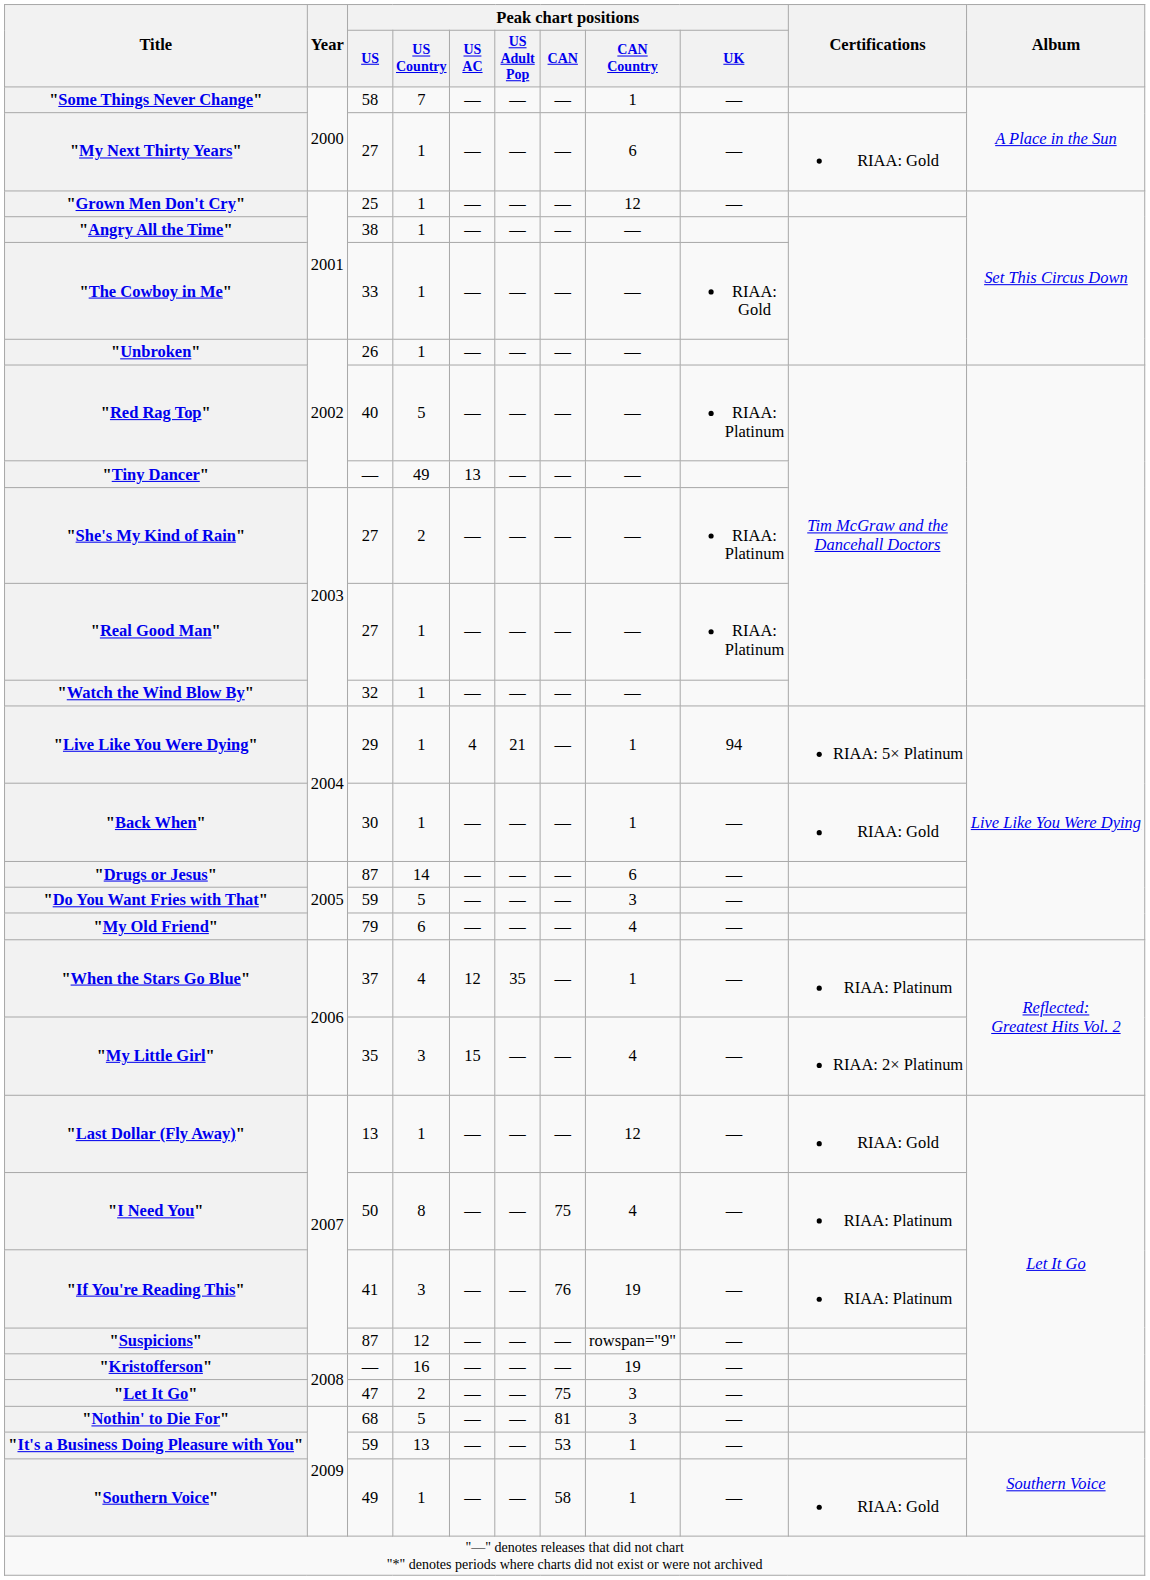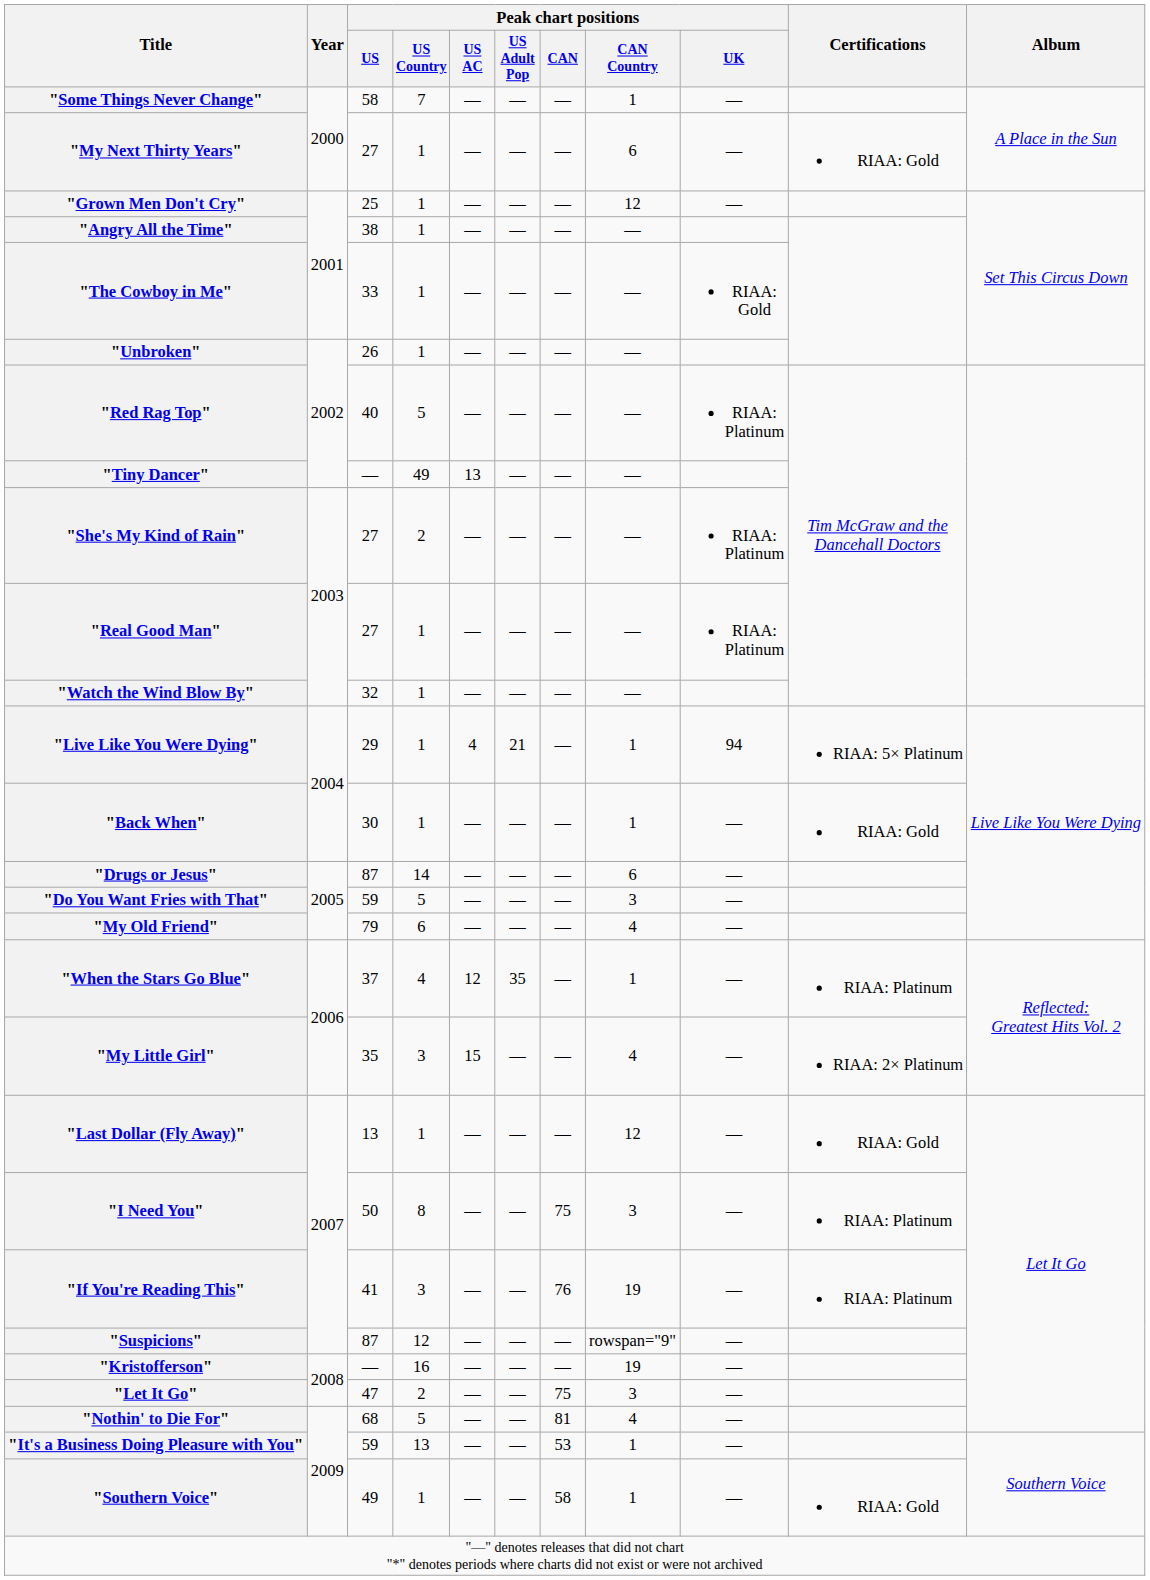(633, 1211) 4 -> (633, 1211) 3
(633, 1419) 3 -> (633, 1419) 4
